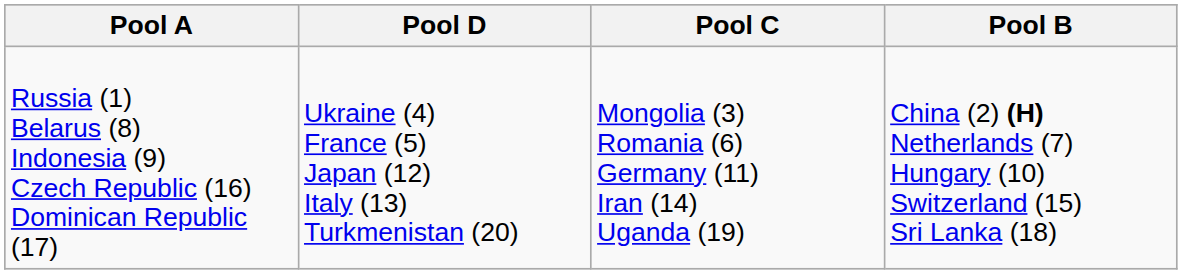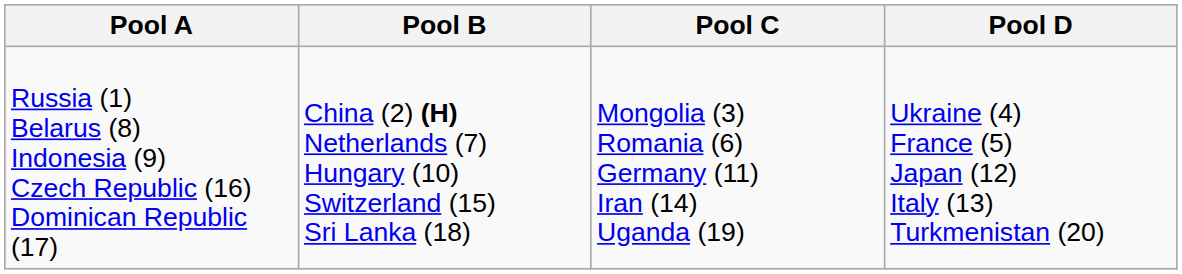columns swapped: (1031, 25) <-> (444, 25)
